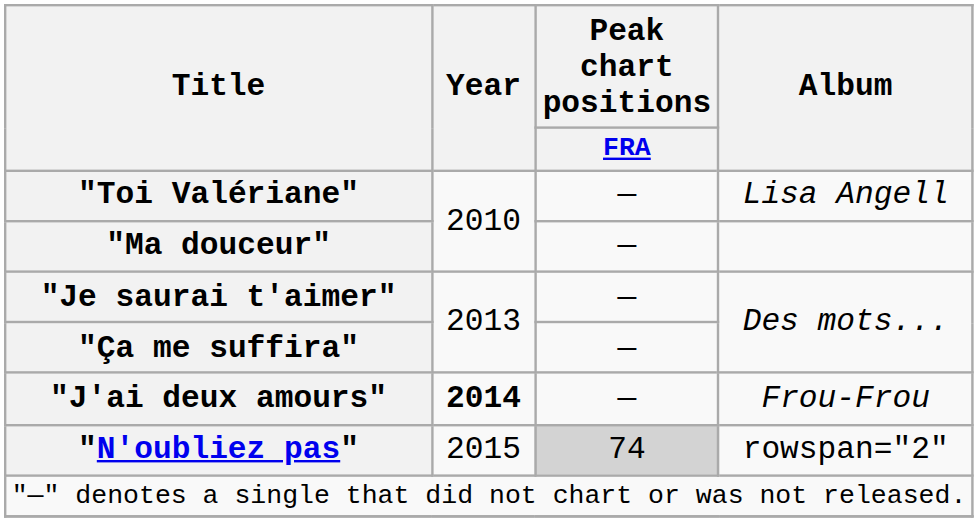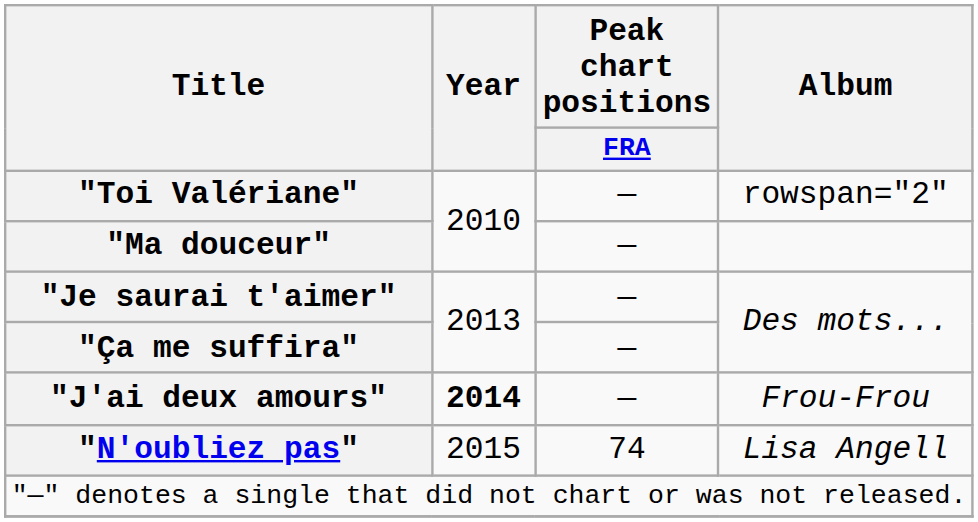(846, 195) Lisa Angell -> (846, 195) rowspan="2"
(627, 450) lightgrey background -> (627, 450) no background
(846, 450) rowspan="2" -> (846, 450) Lisa Angell
